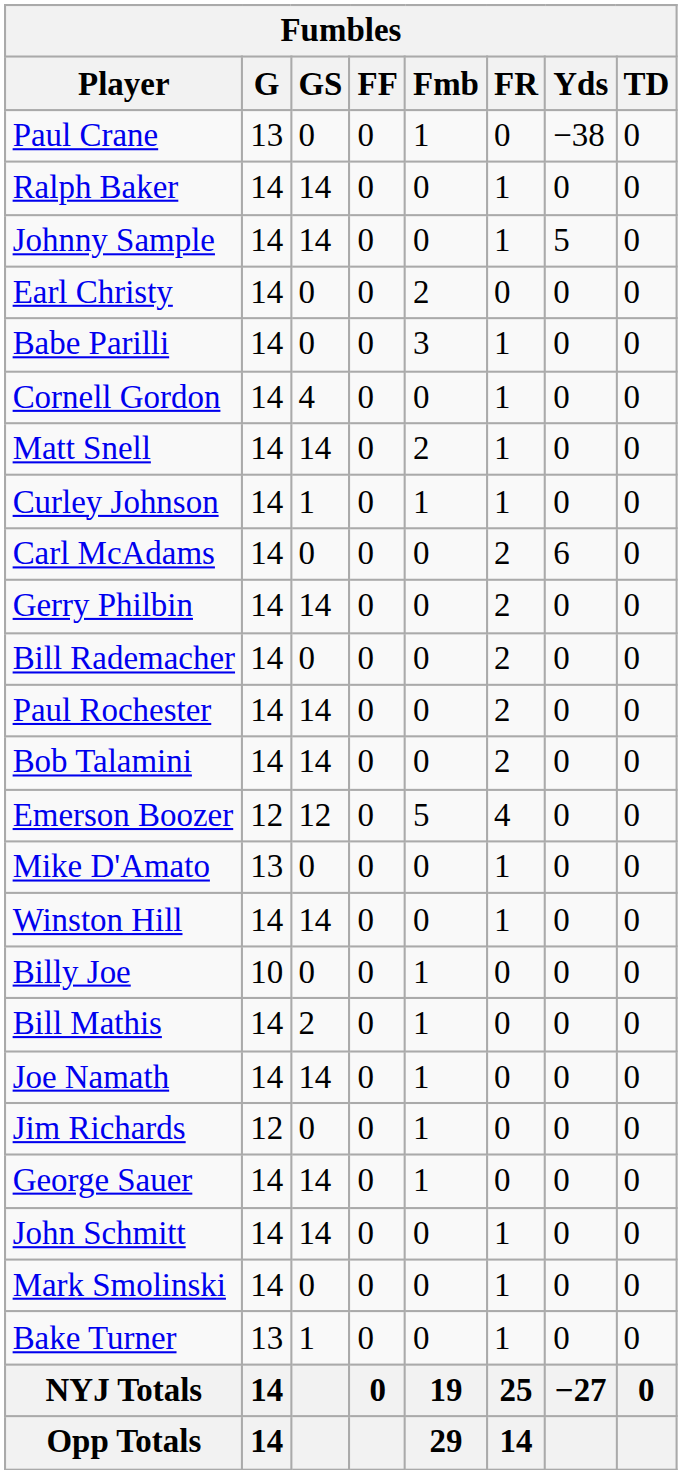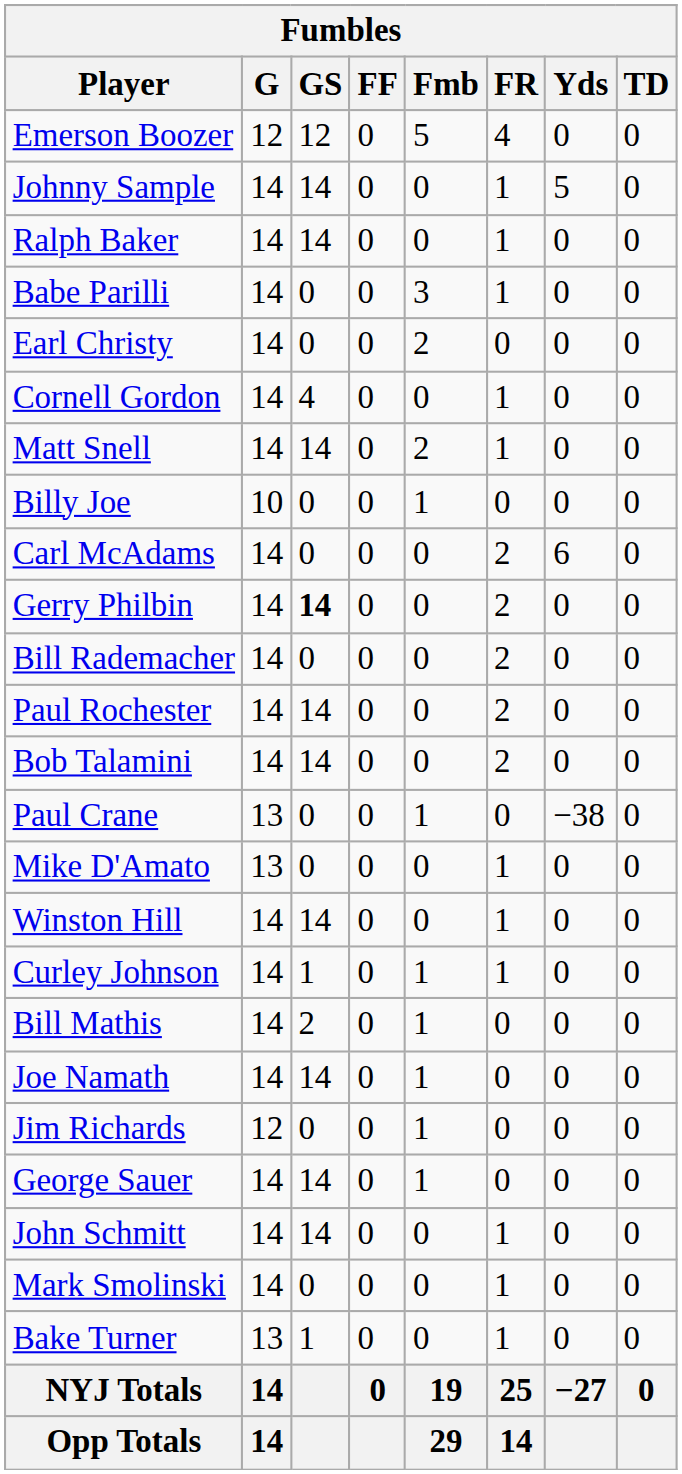rows swapped: (123, 814) <-> (85, 135)
rows swapped: (114, 239) <-> (95, 187)
rows swapped: (91, 344) <-> (93, 291)
rows swapped: (116, 501) <-> (72, 971)
(315, 605) normal -> (315, 605) bold
